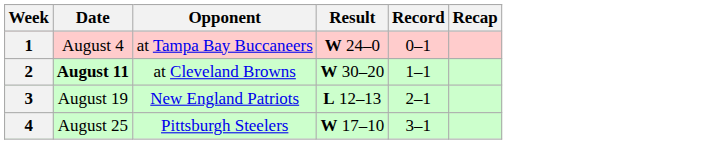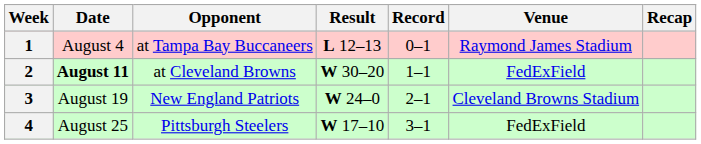+ column: (546, 17)
(352, 44) W 24–0 -> (352, 44) L 12–13
(352, 98) L 12–13 -> (352, 98) W 24–0
